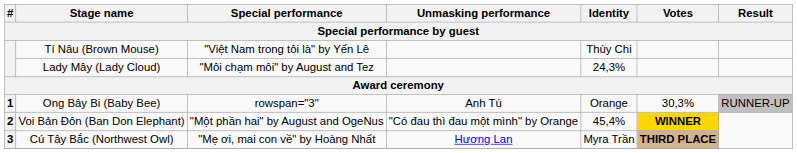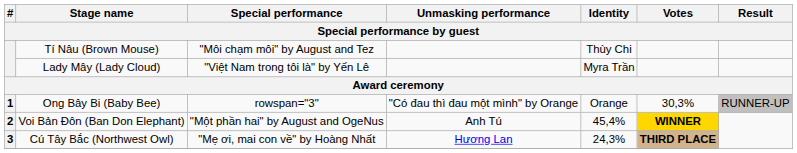(287, 49) "Việt Nam trong tôi là" by Yến Lê -> (287, 49) "Môi chạm môi" by August and Tez
(287, 67) "Môi chạm môi" by August and Tez -> (287, 67) "Việt Nam trong tôi là" by Yến Lê
(609, 67) 24,3% -> (609, 67) Myra Trần
(483, 103) Anh Tú -> (483, 103) "Có đau thì đau một mình" by Orange
(483, 121) "Có đau thì đau một mình" by Orange -> (483, 121) Anh Tú
(609, 139) Myra Trần -> (609, 139) 24,3%
